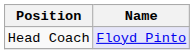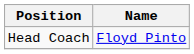(141, 38) lavender background -> (141, 38) no background
